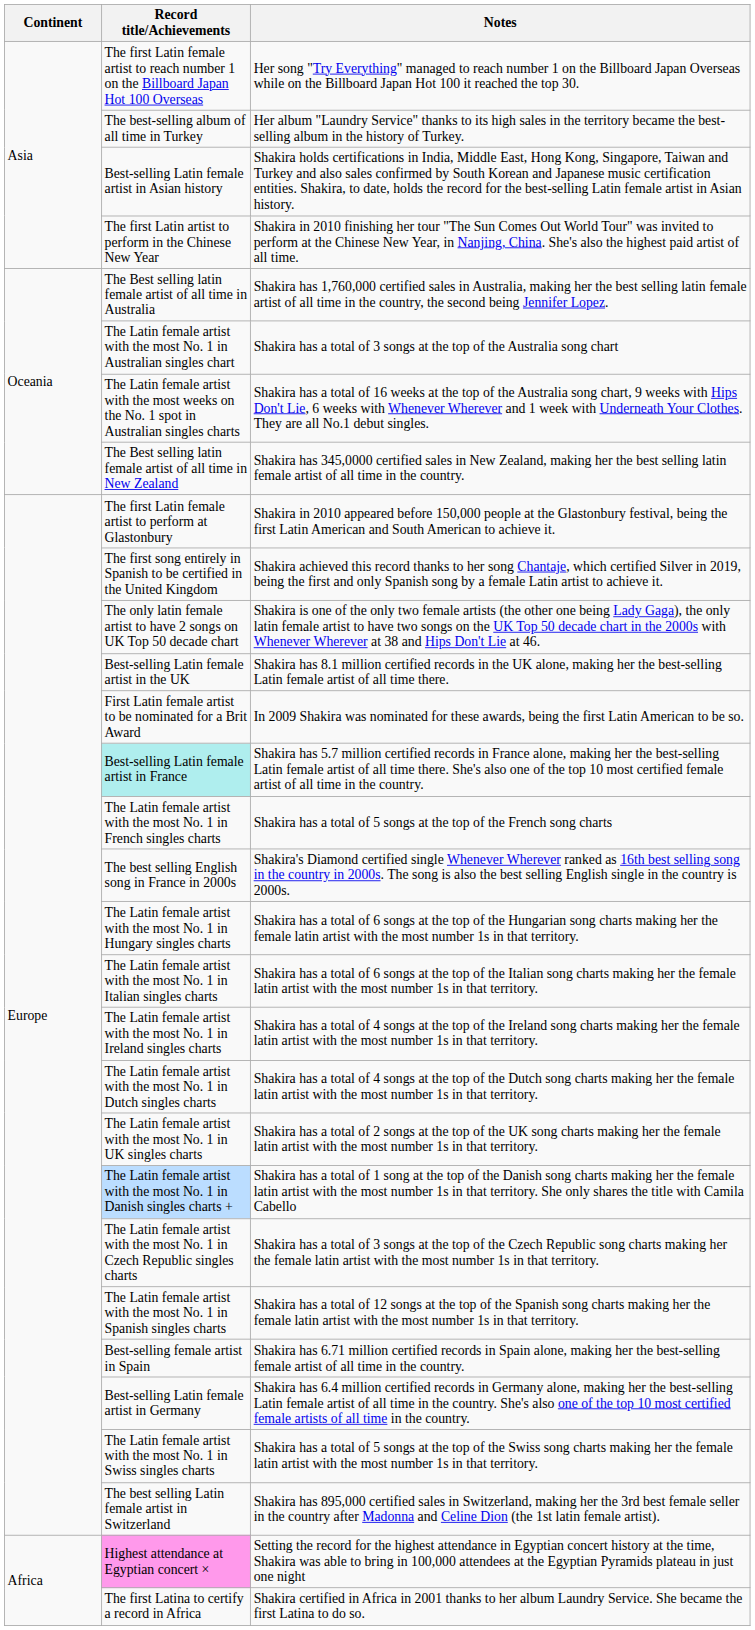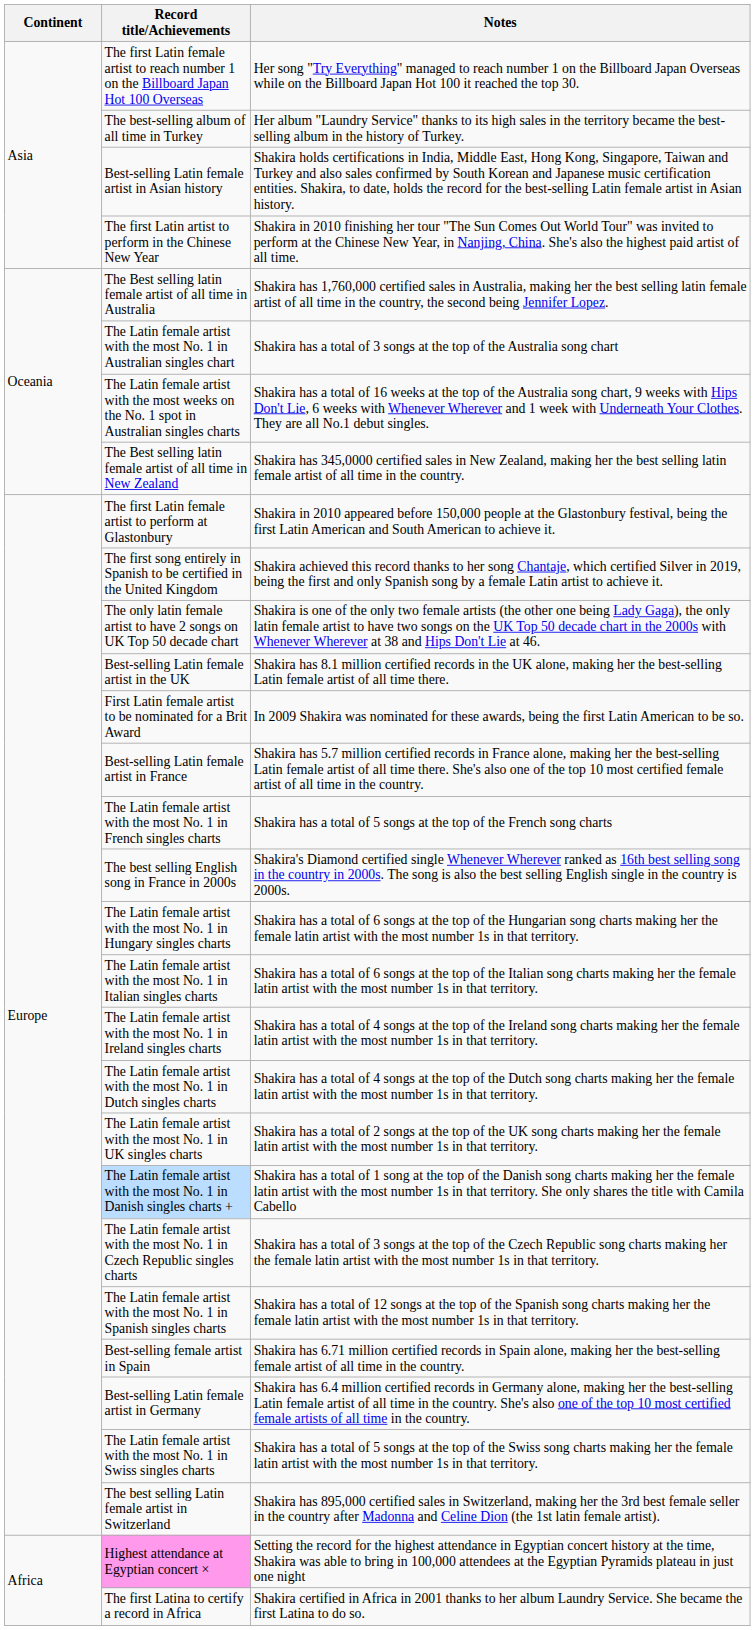(174, 769) paleturquoise background -> (174, 769) no background
